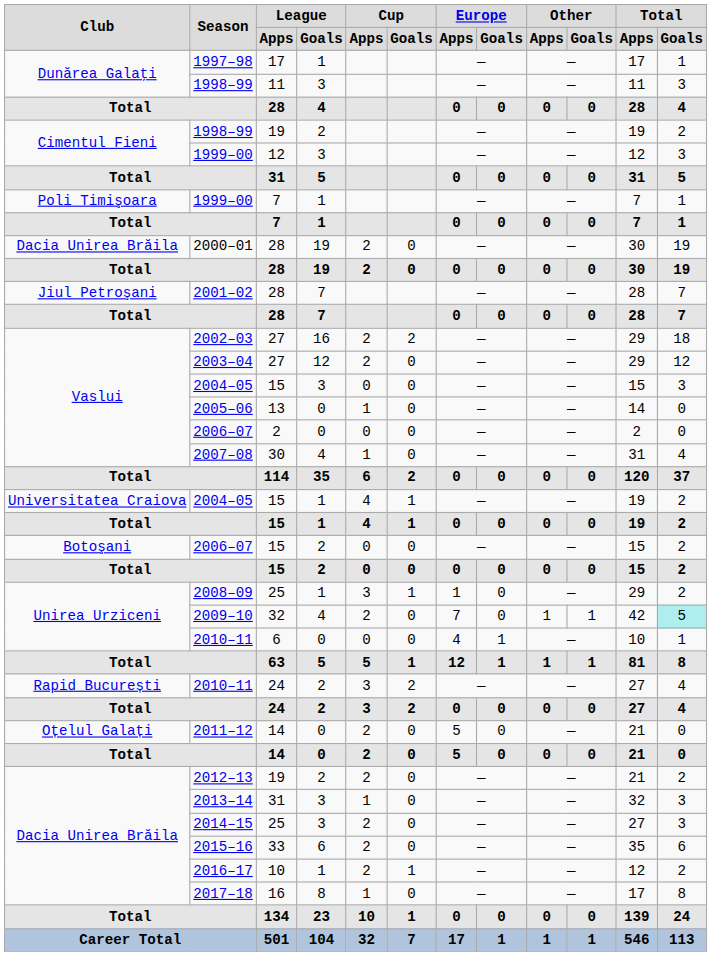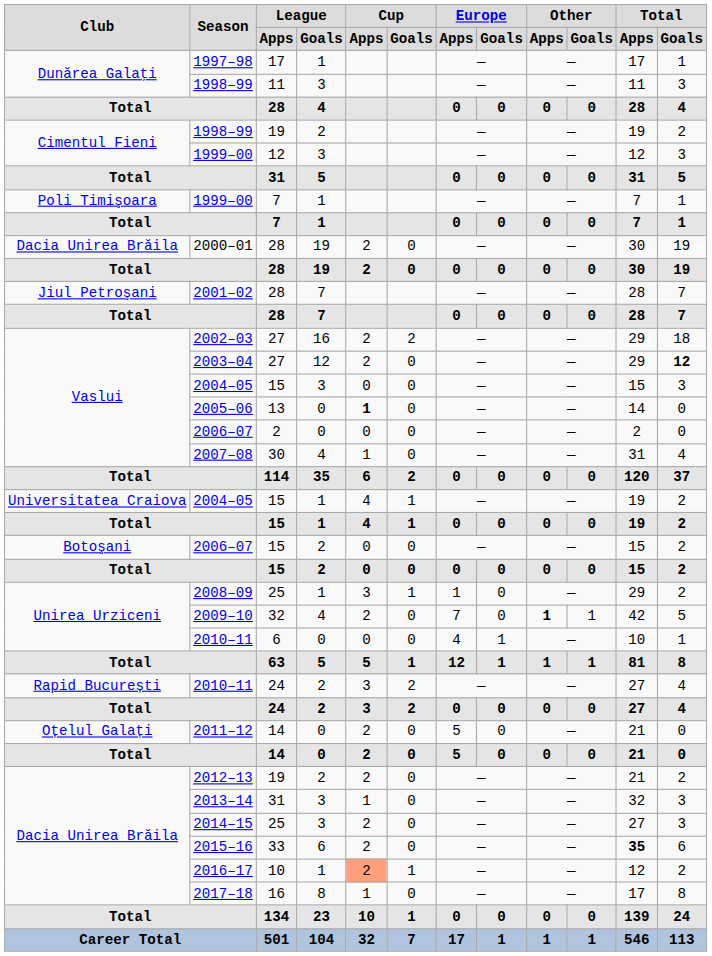(682, 363) normal -> (682, 363) bold
(367, 409) normal -> (367, 409) bold
(547, 617) normal -> (547, 617) bold
(682, 617) paleturquoise background -> (682, 617) no background
(637, 847) normal -> (637, 847) bold
(367, 871) no background -> (367, 871) lightsalmon background
